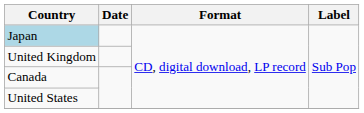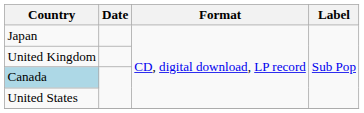(22, 35) lightblue background -> (22, 35) no background
(27, 77) no background -> (27, 77) lightblue background
